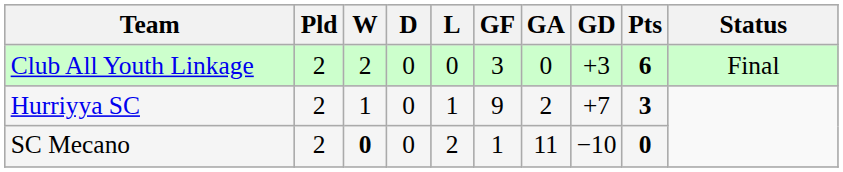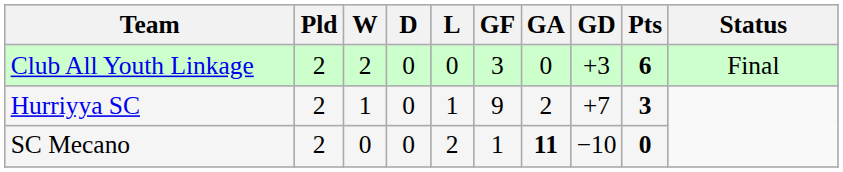(365, 145) bold -> (365, 145) normal
(546, 145) normal -> (546, 145) bold
